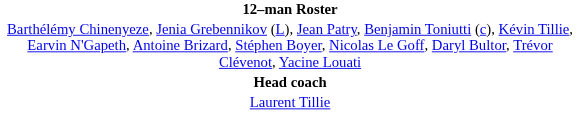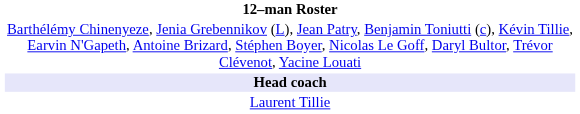(290, 82) no background -> (290, 82) lavender background
